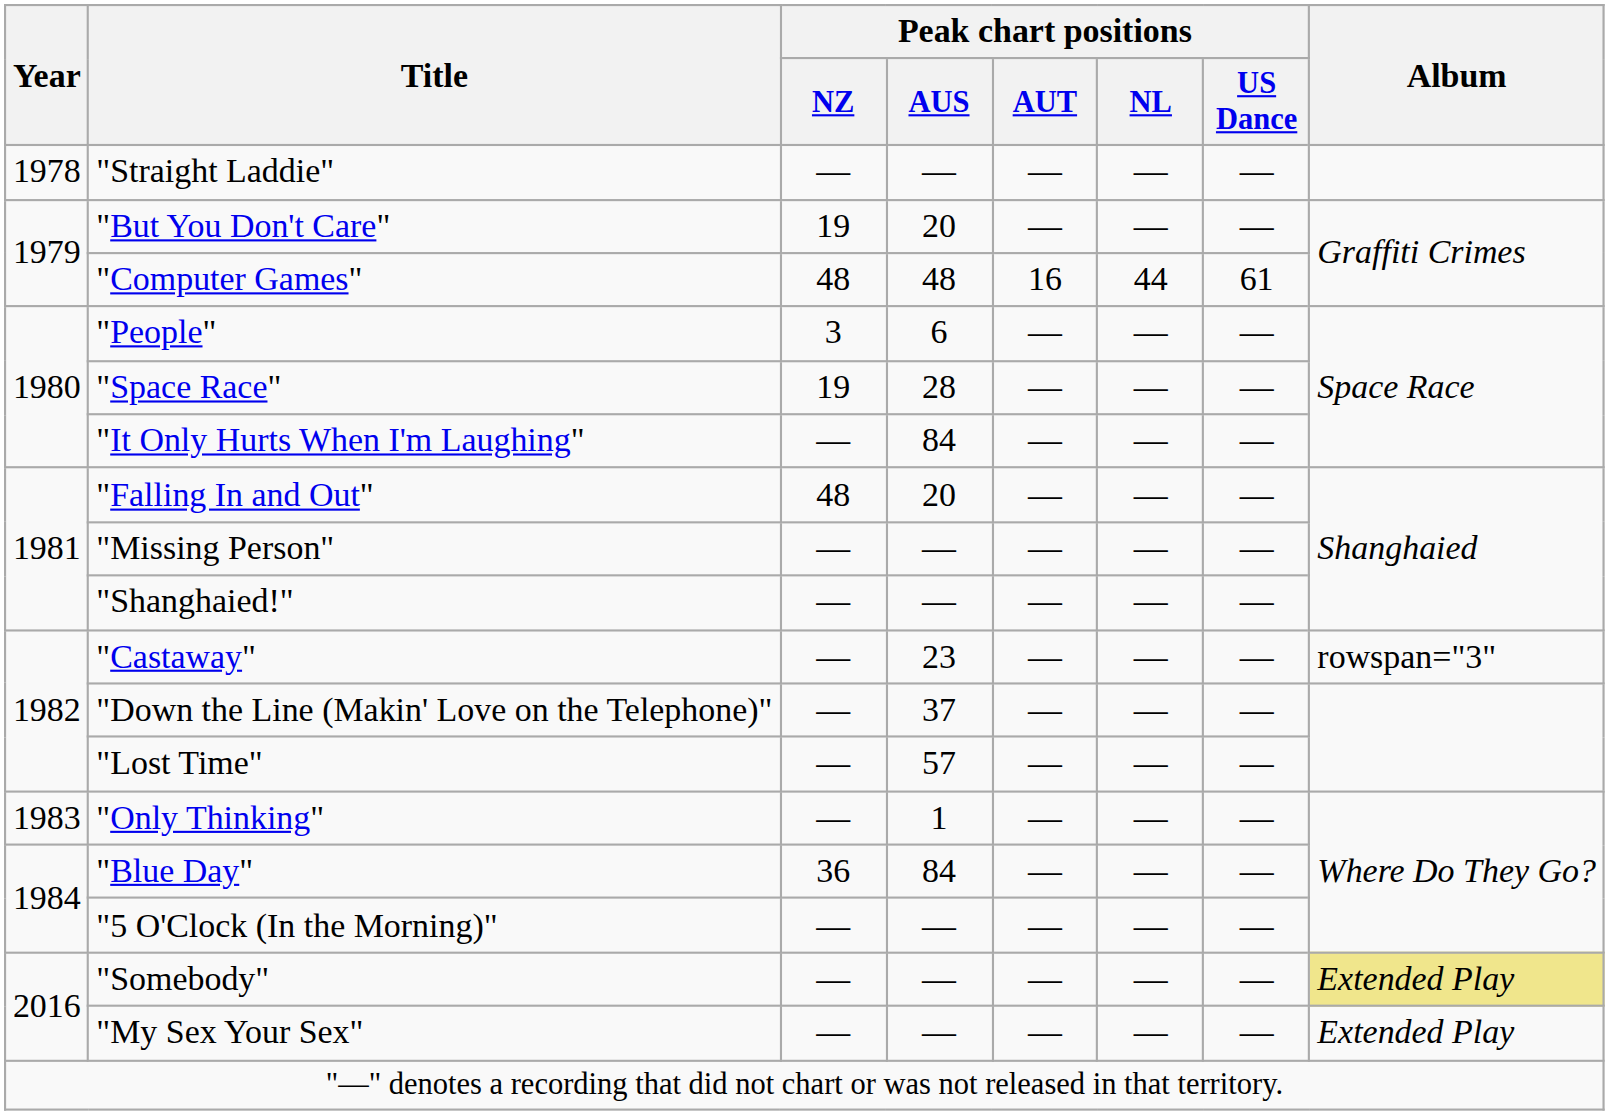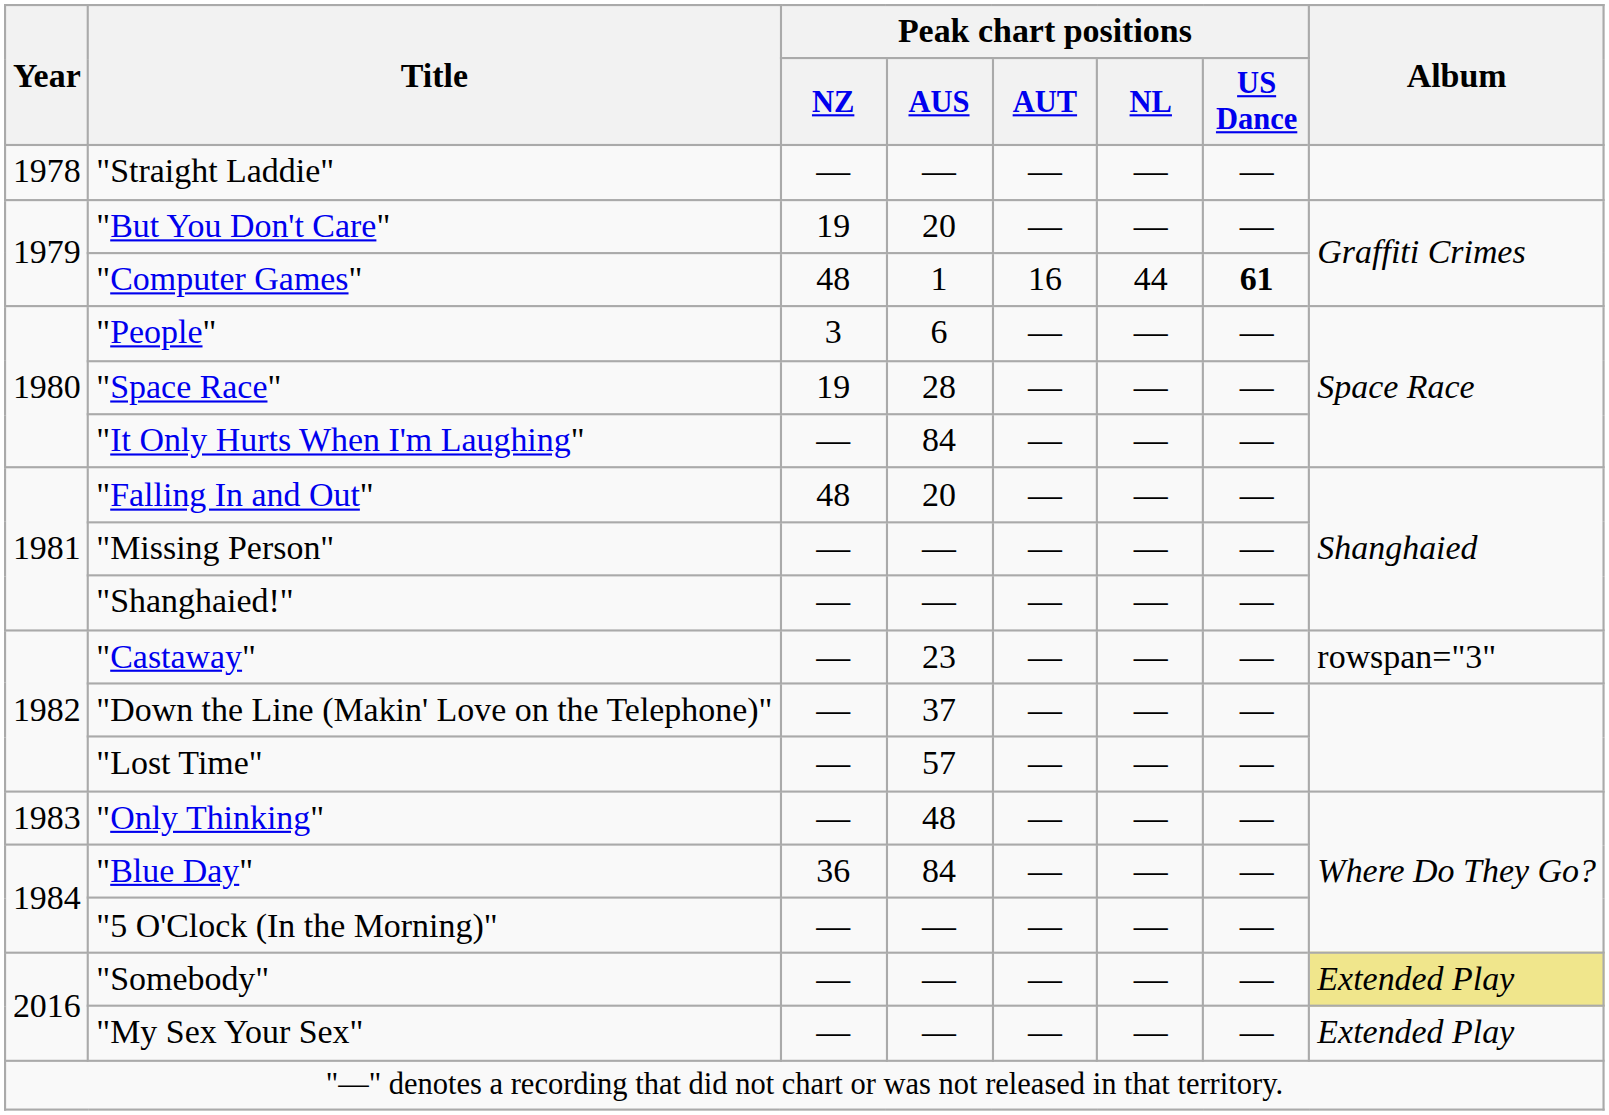(939, 279) 48 -> (939, 279) 1
(1257, 279) normal -> (1257, 279) bold
(939, 817) 1 -> (939, 817) 48
